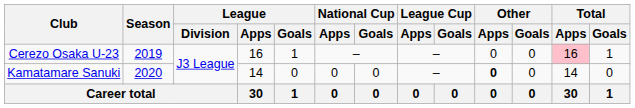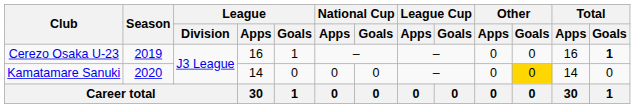(571, 53) pink background -> (571, 53) no background
(609, 53) normal -> (609, 53) bold
(493, 73) bold -> (493, 73) normal
(532, 73) no background -> (532, 73) gold background
